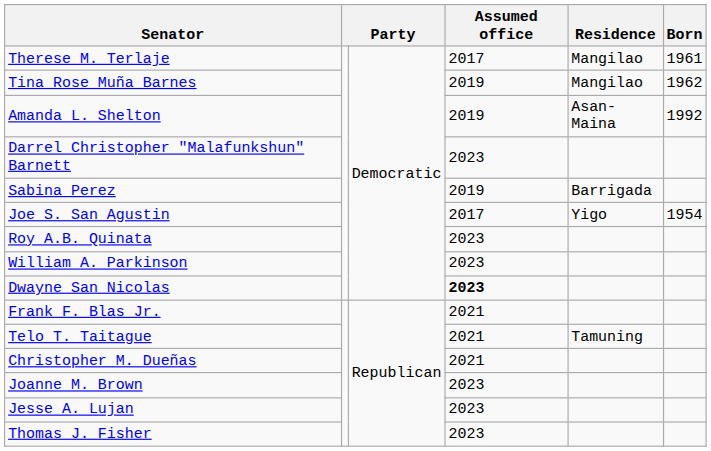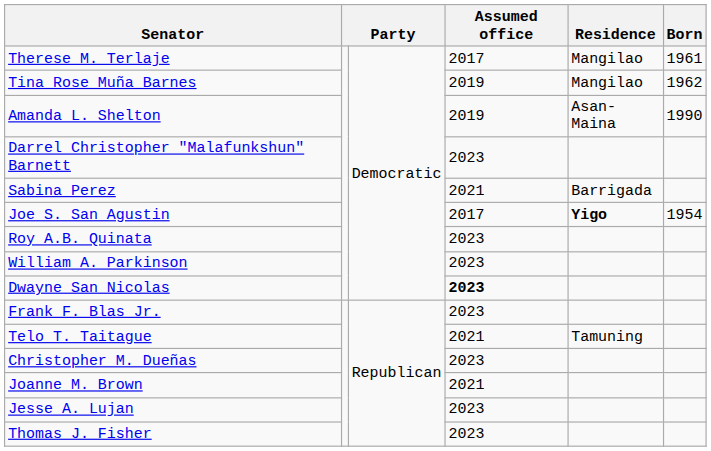(685, 116) 1992 -> (685, 116) 1990
(466, 190) 2019 -> (466, 190) 2021
(589, 215) normal -> (589, 215) bold
(466, 312) 2021 -> (466, 312) 2023
(466, 361) 2021 -> (466, 361) 2023
(466, 385) 2023 -> (466, 385) 2021
